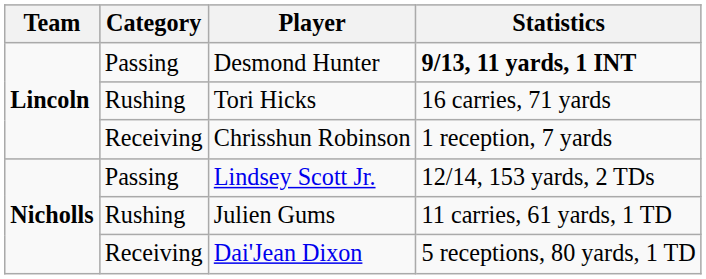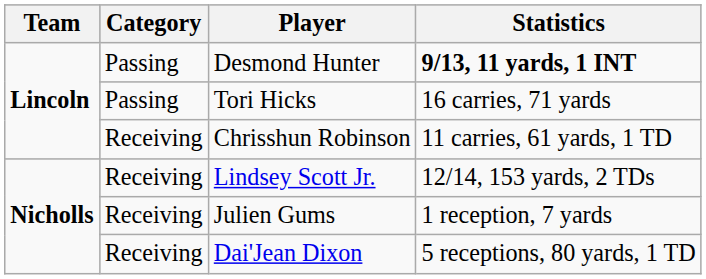(145, 100) Rushing -> (142, 100) Passing
(517, 138) 1 reception, 7 yards -> (547, 138) 11 carries, 61 yards, 1 TD
(142, 177) Passing -> (154, 177) Receiving
(145, 215) Rushing -> (154, 215) Receiving
(547, 215) 11 carries, 61 yards, 1 TD -> (517, 215) 1 reception, 7 yards
